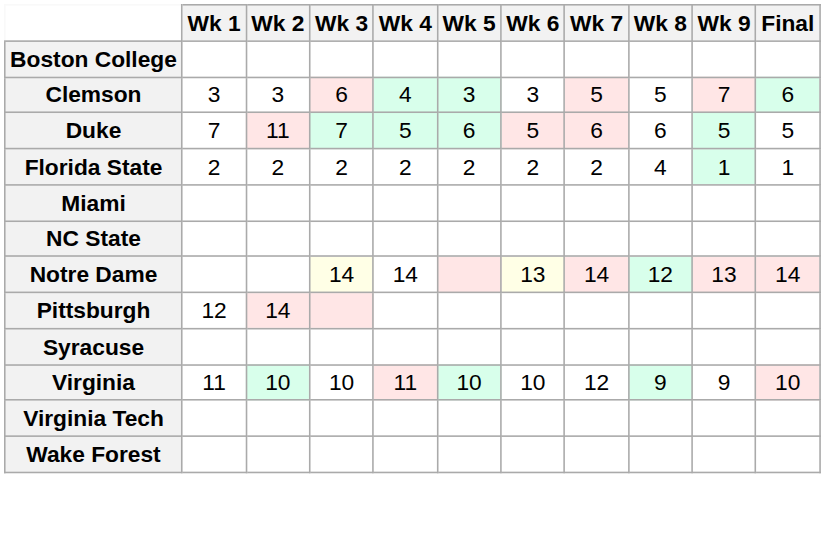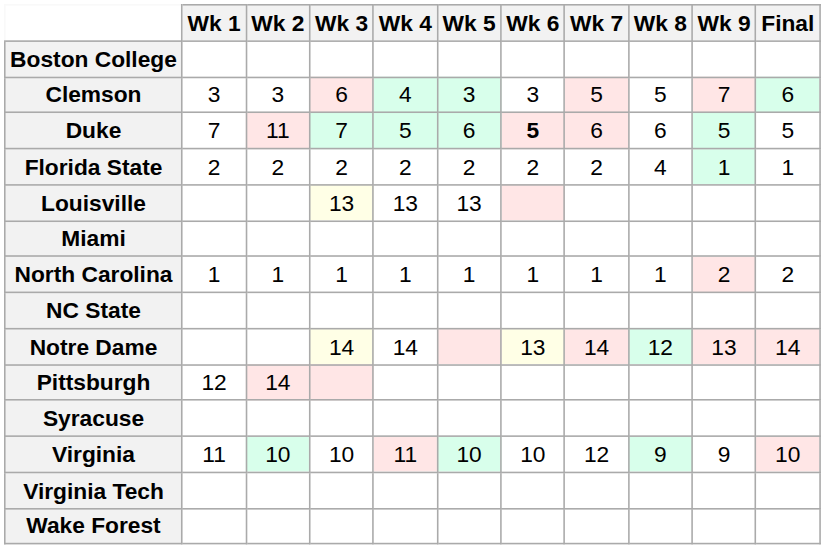(533, 131) normal -> (533, 131) bold
+ row: (93, 203)
+ row: (94, 275)
